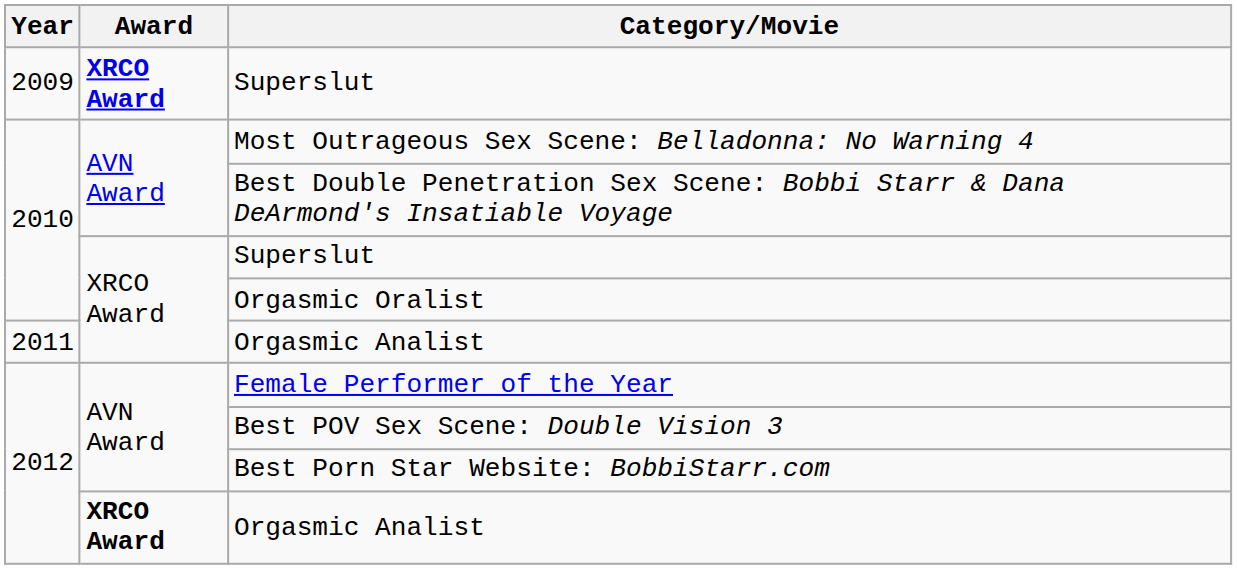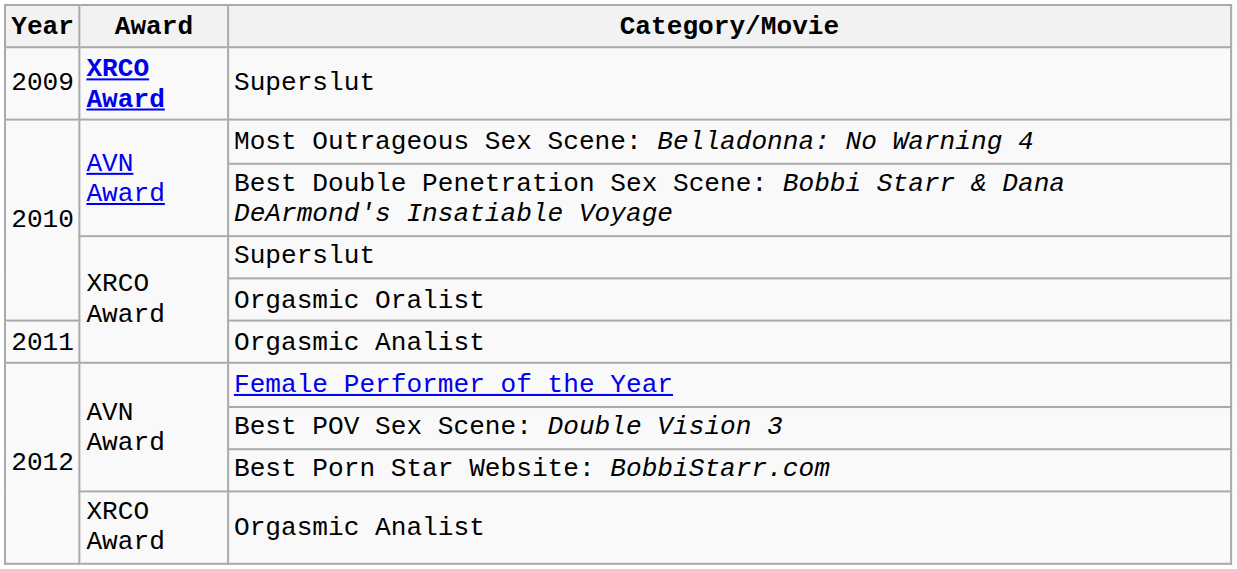(126, 528) bold -> (126, 528) normal
